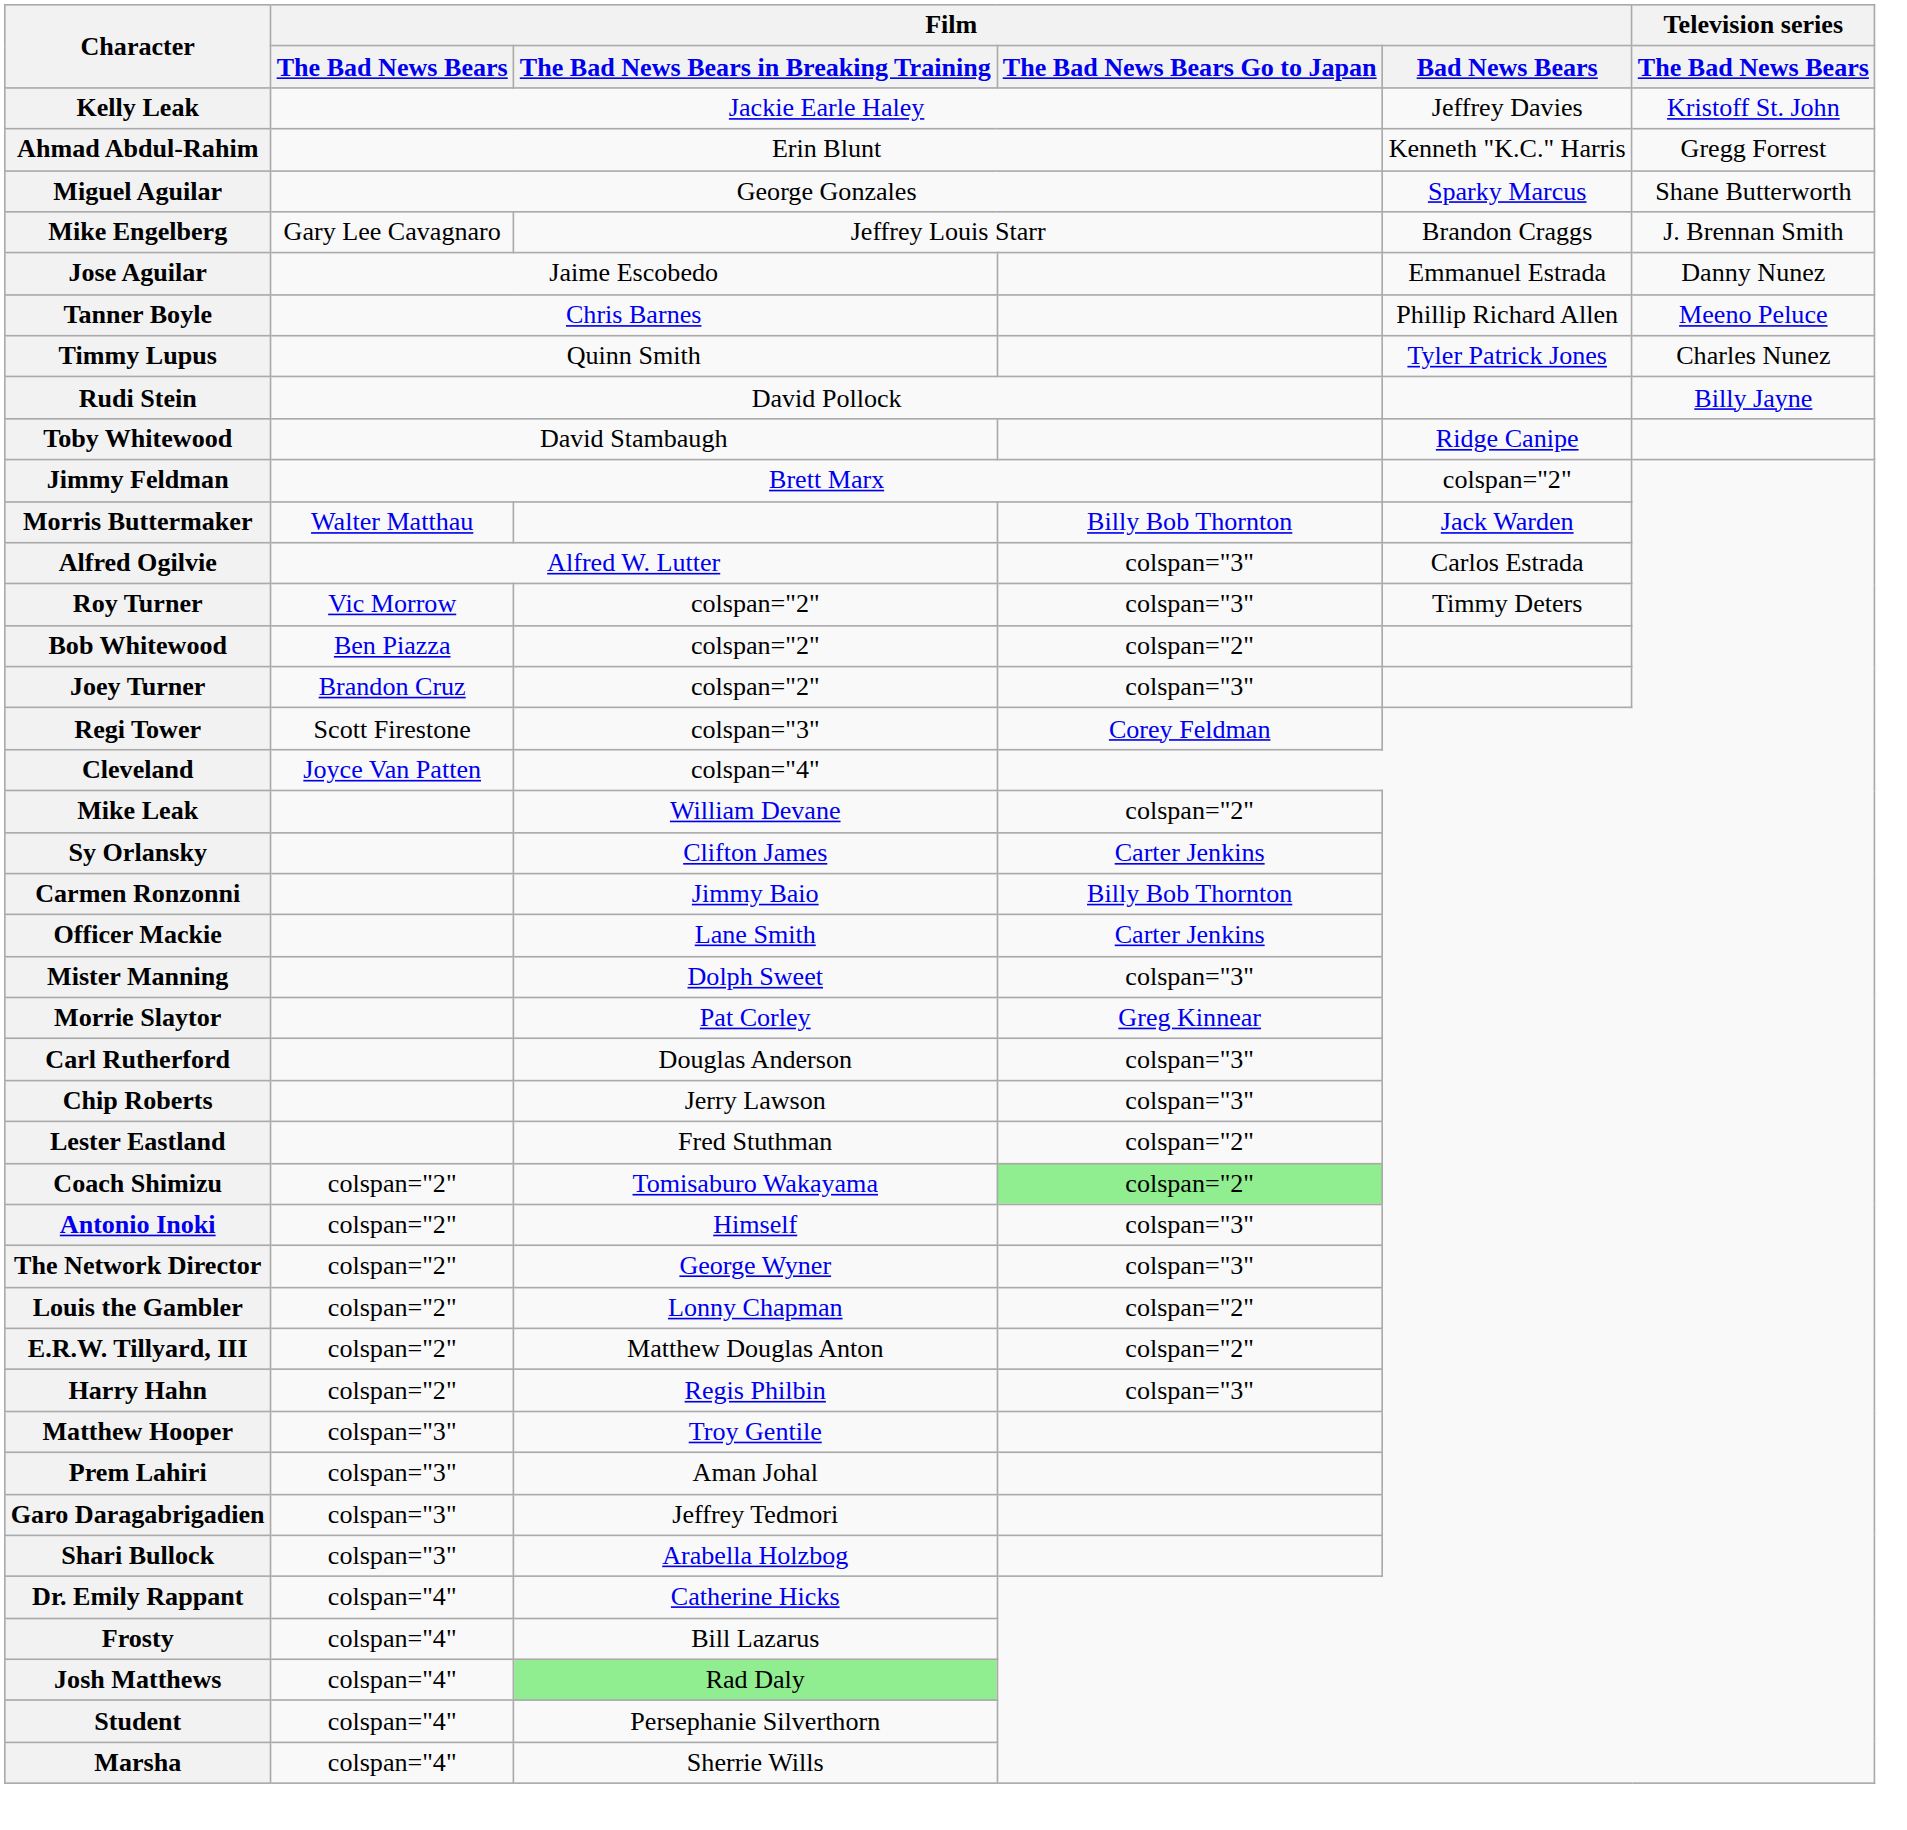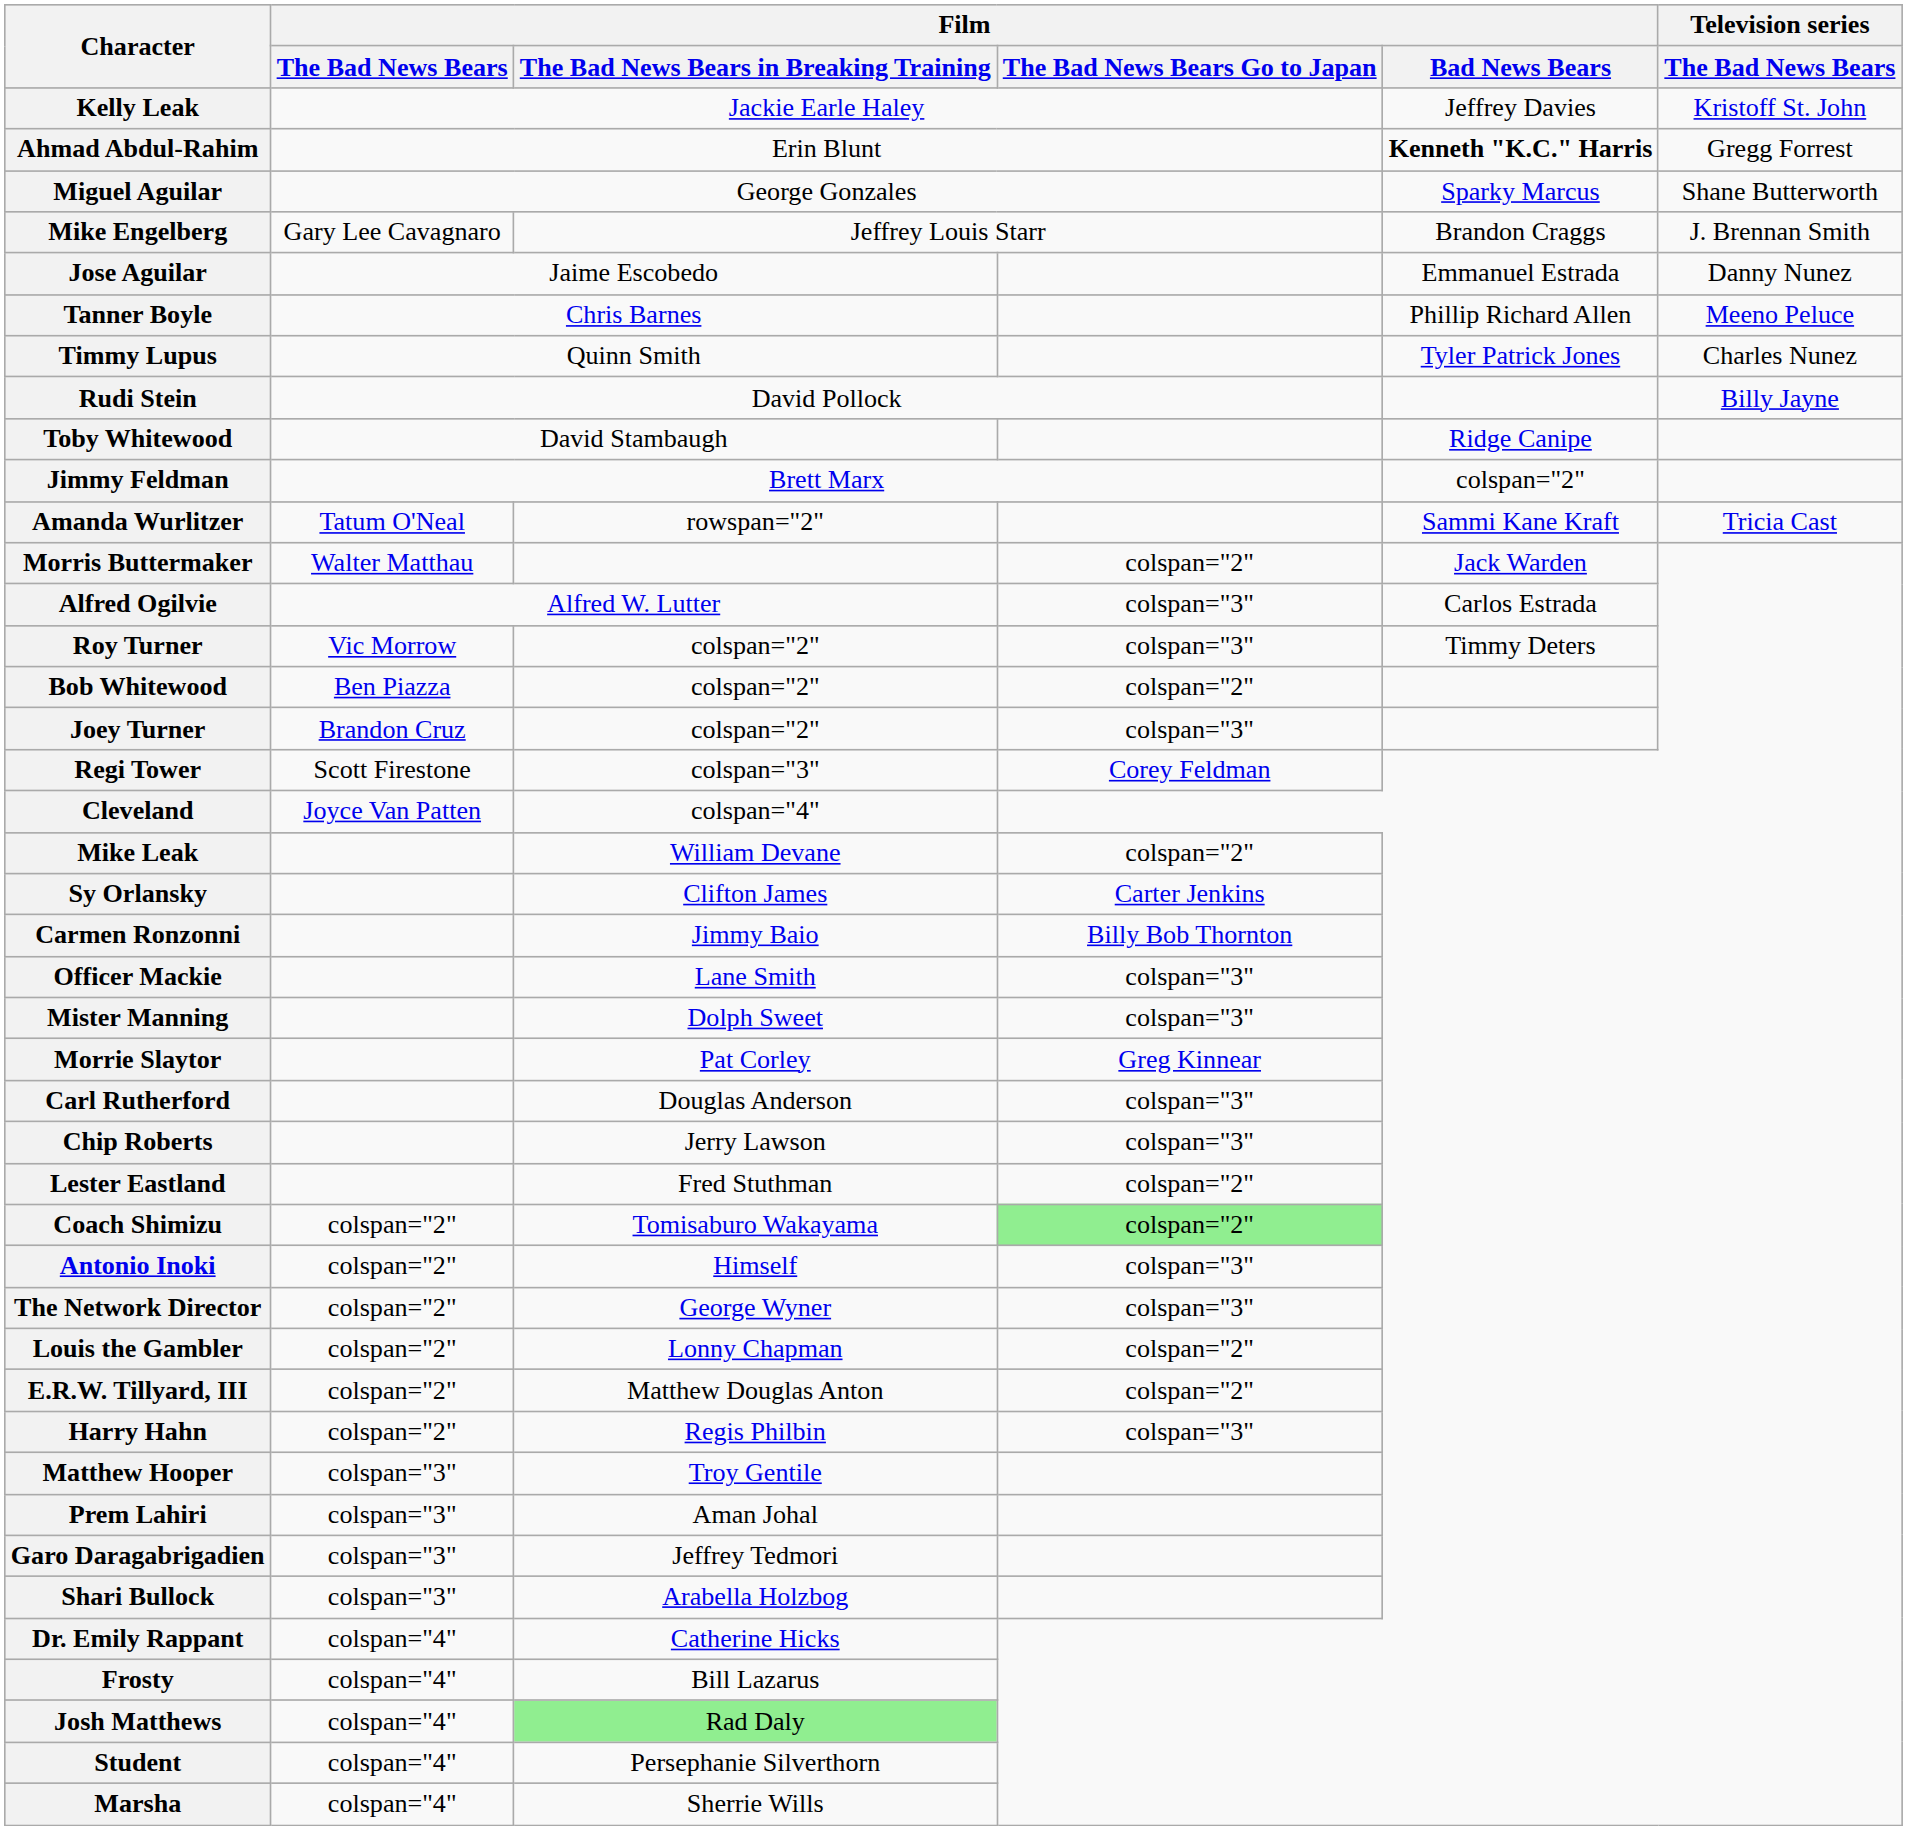(1507, 149) normal -> (1520, 149) bold
+ row: (138, 521)
(1190, 521) Billy Bob Thornton -> (1190, 562) colspan="2"
(1190, 935) Carter Jenkins -> (1190, 976) colspan="3"
